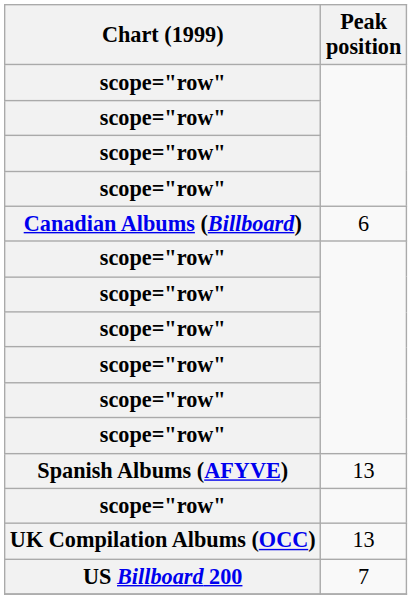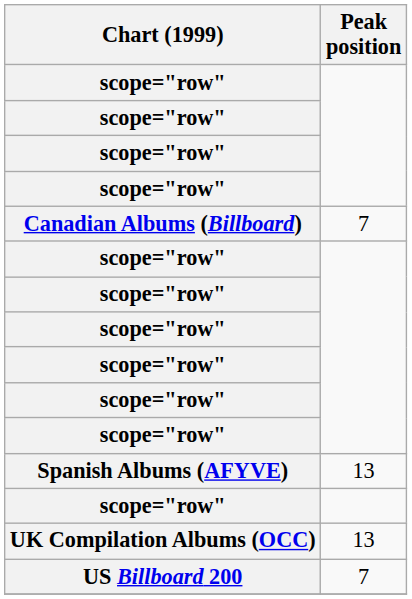(364, 223) 6 -> (364, 223) 7
